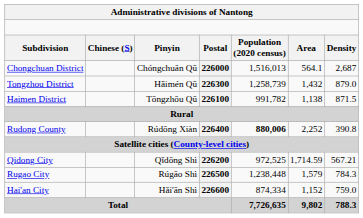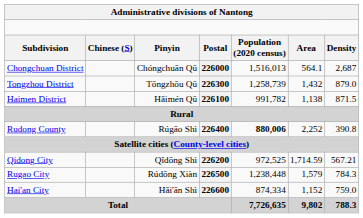(176, 83) Hǎimén Qū -> (172, 83) Tōngzhōu Qū
(172, 98) Tōngzhōu Qū -> (176, 98) Hǎimén Qū
(172, 129) Rúdōng Xiàn -> (178, 129) Rúgāo Shì
(178, 174) Rúgāo Shì -> (172, 174) Rúdōng Xiàn
